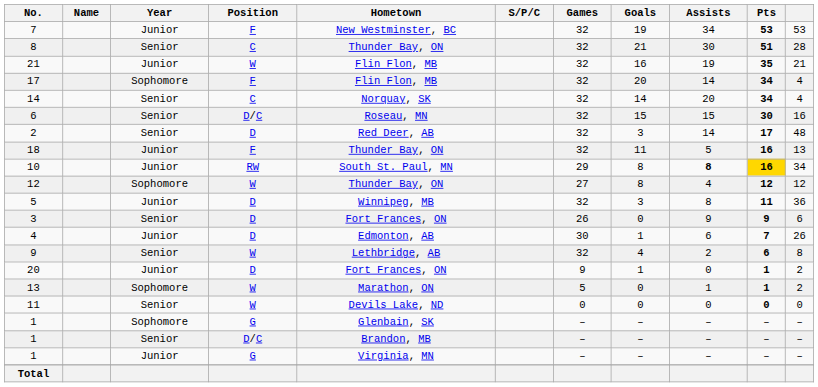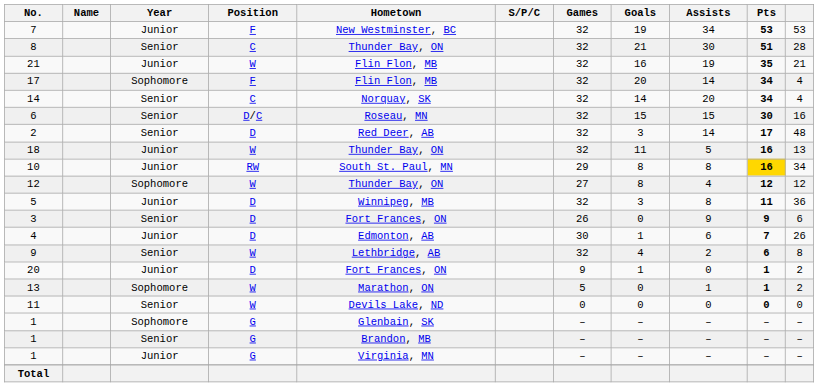(253, 150) F -> (253, 150) W
(708, 167) bold -> (708, 167) normal
(253, 339) D/C -> (253, 339) G
